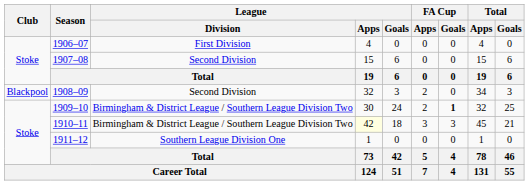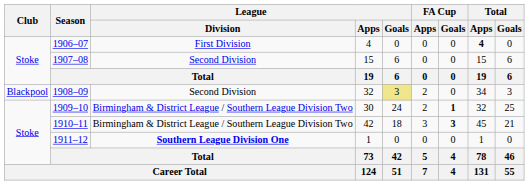(481, 44) normal -> (481, 44) bold
(397, 92) no background -> (397, 92) khaki background
(369, 124) lightyellow background -> (369, 124) no background
(453, 124) normal -> (453, 124) bold
(223, 140) normal -> (223, 140) bold
